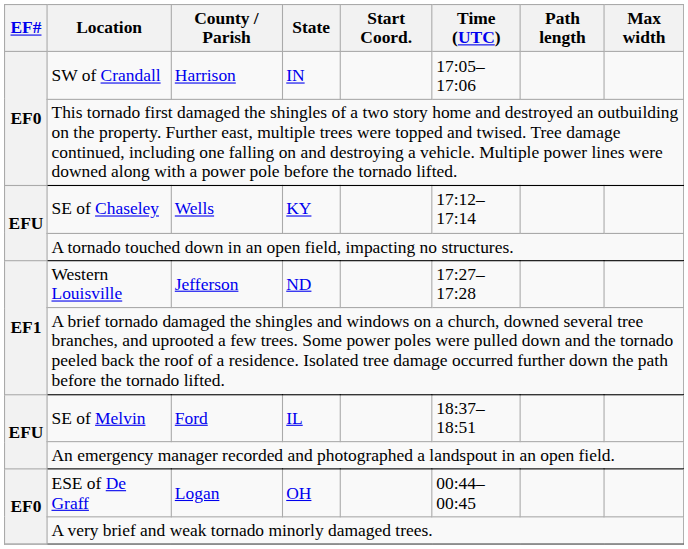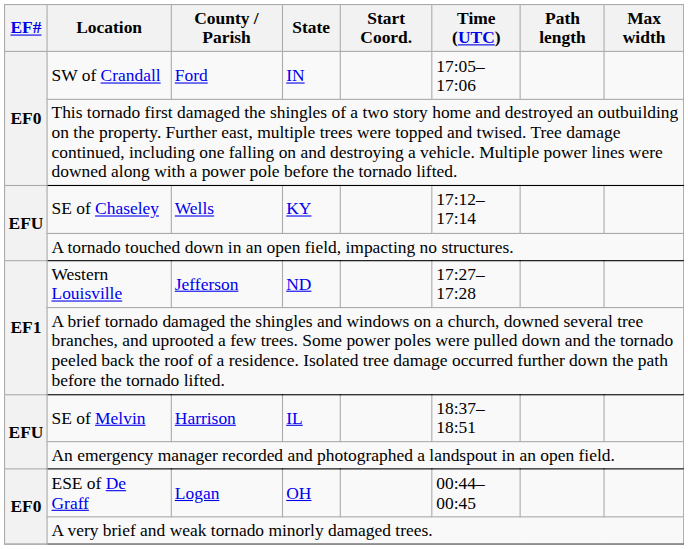(205, 75) Harrison -> (191, 75) Ford
(191, 417) Ford -> (205, 417) Harrison
